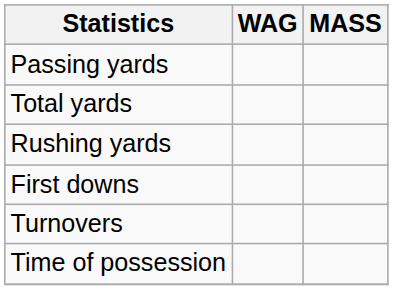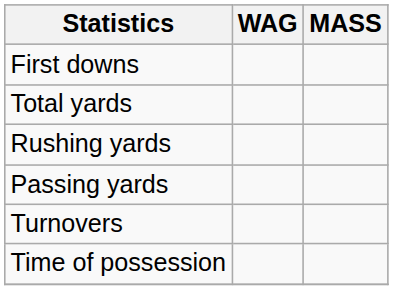rows swapped: (75, 183) <-> (89, 64)
